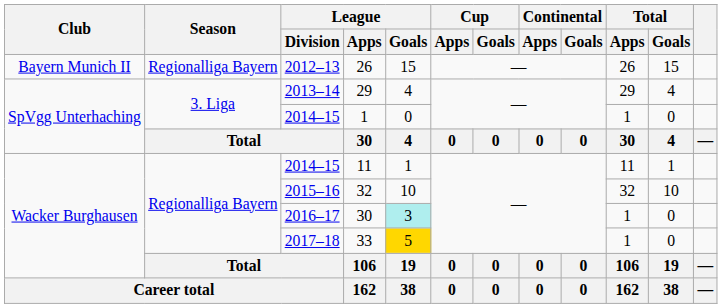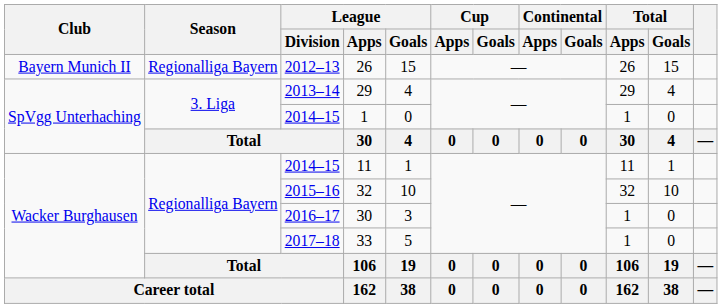(408, 215) paleturquoise background -> (408, 215) no background
(408, 240) gold background -> (408, 240) no background
